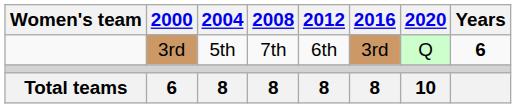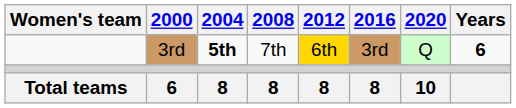(222, 50) normal -> (222, 50) bold
(324, 50) no background -> (324, 50) gold background
